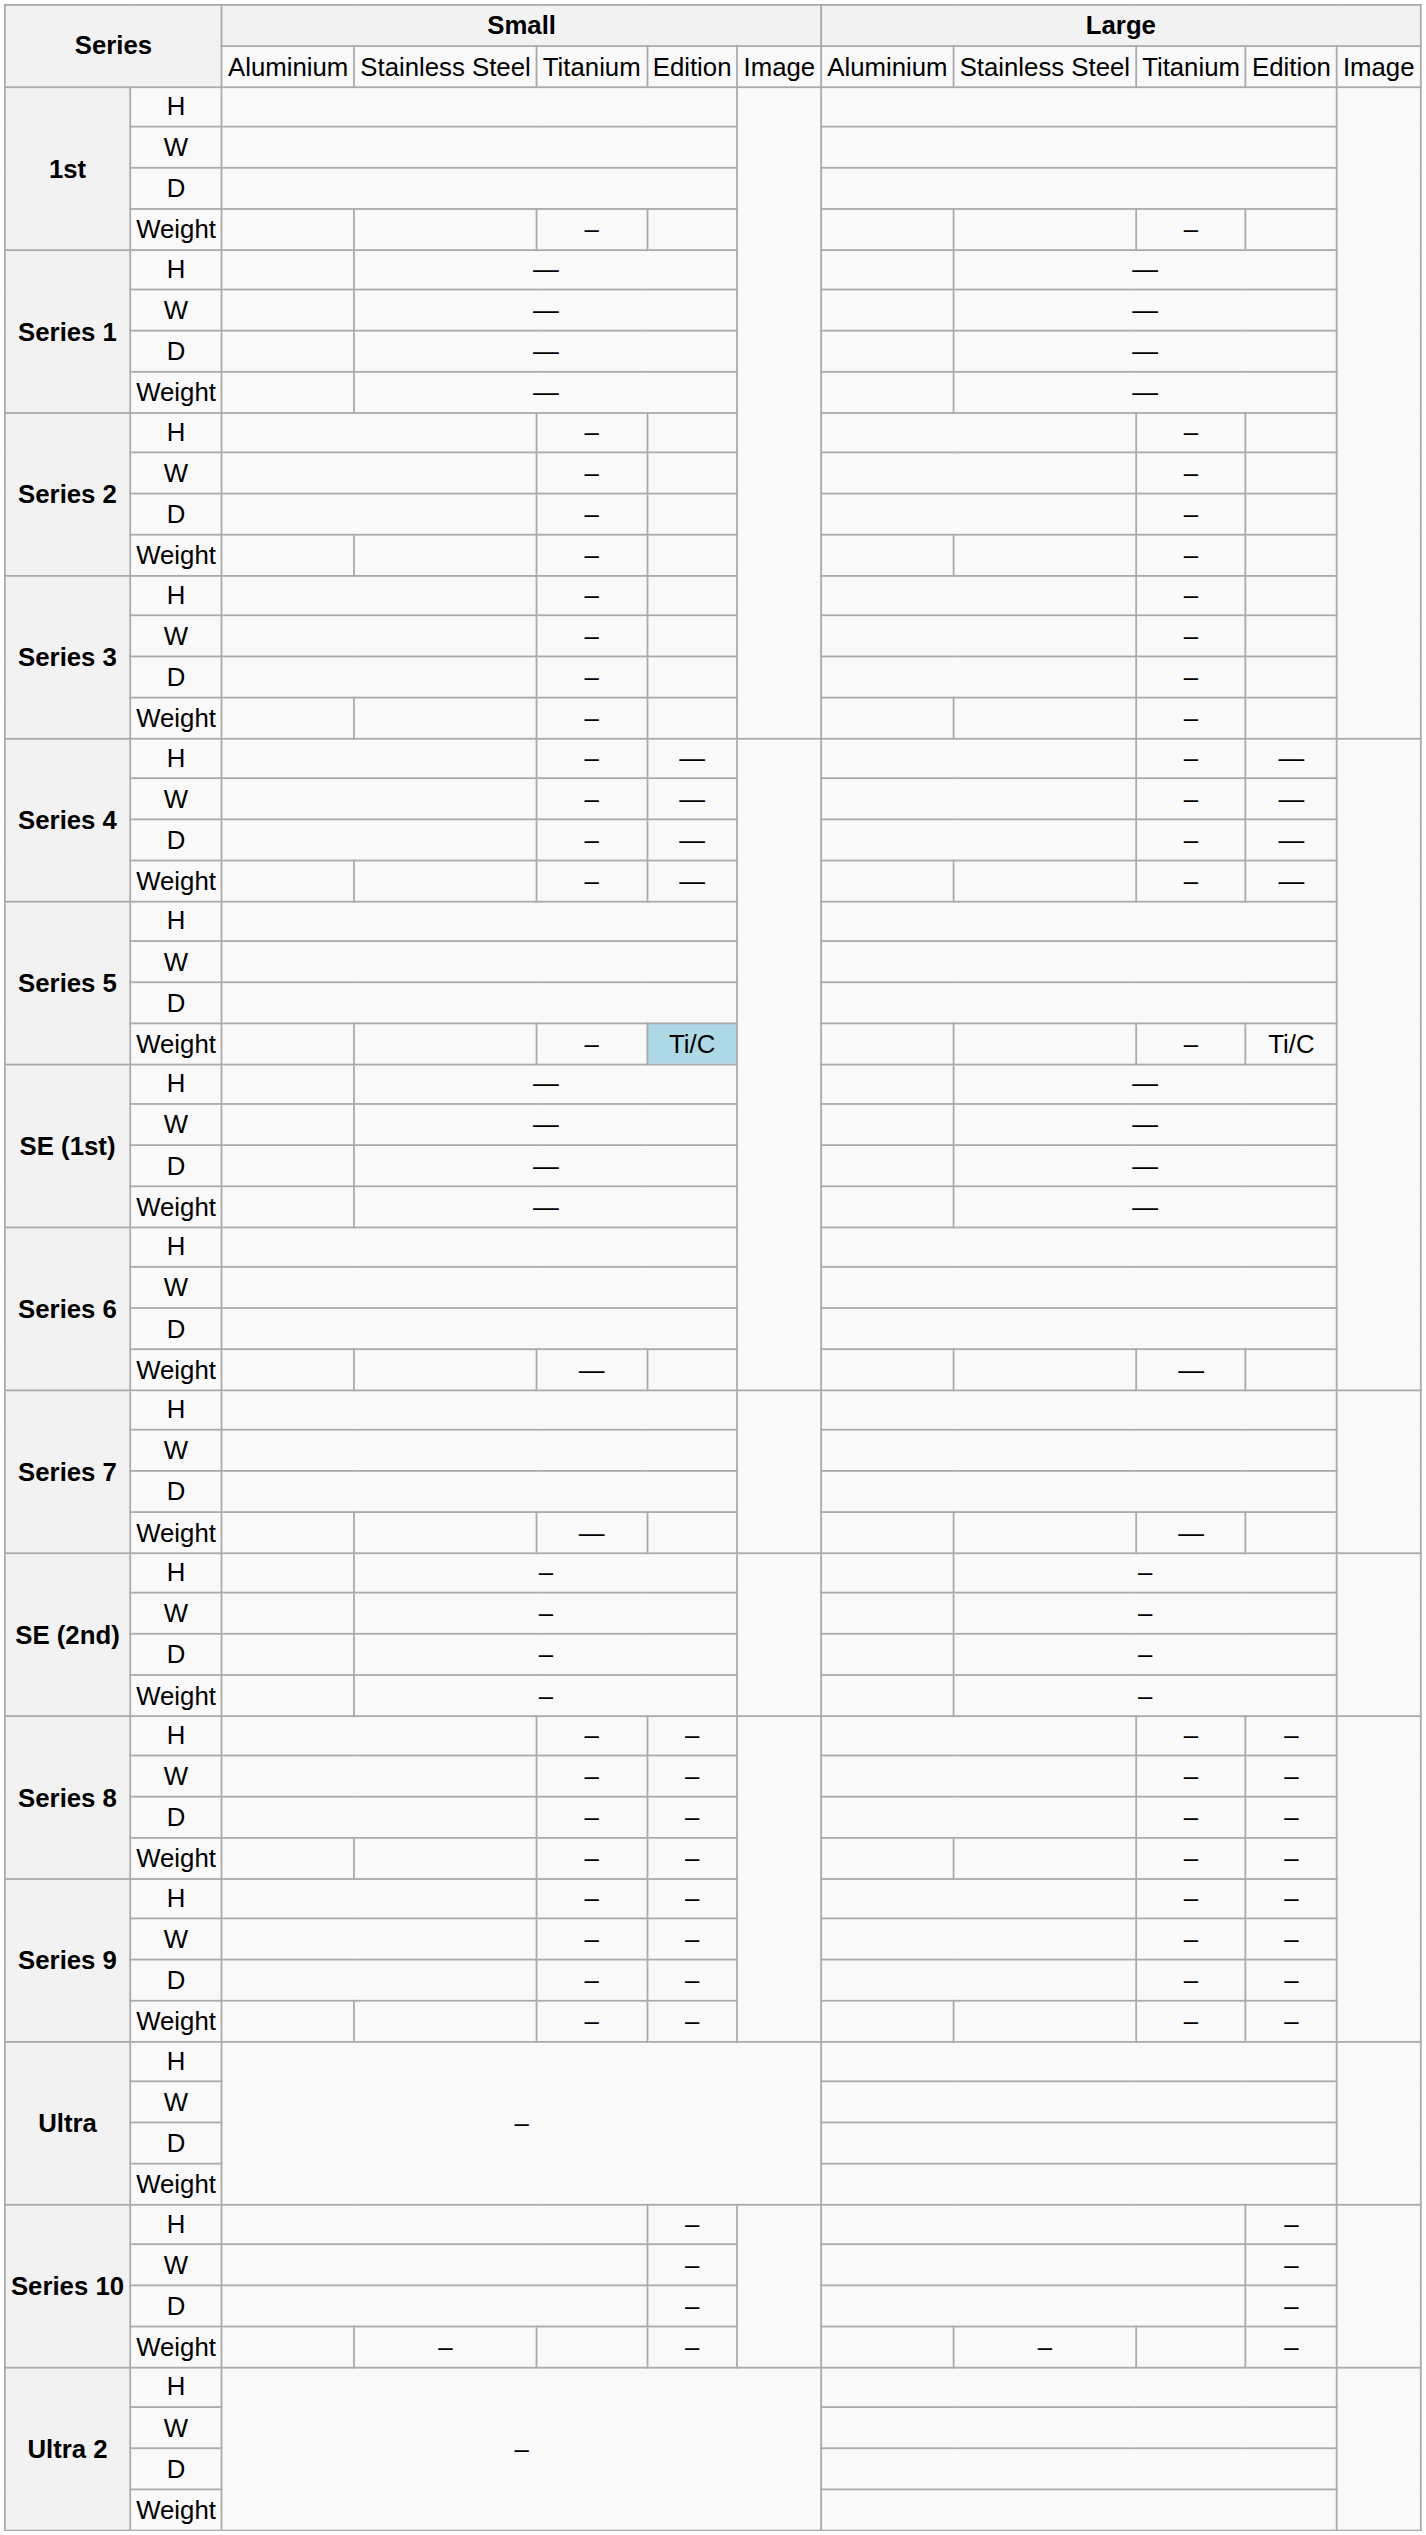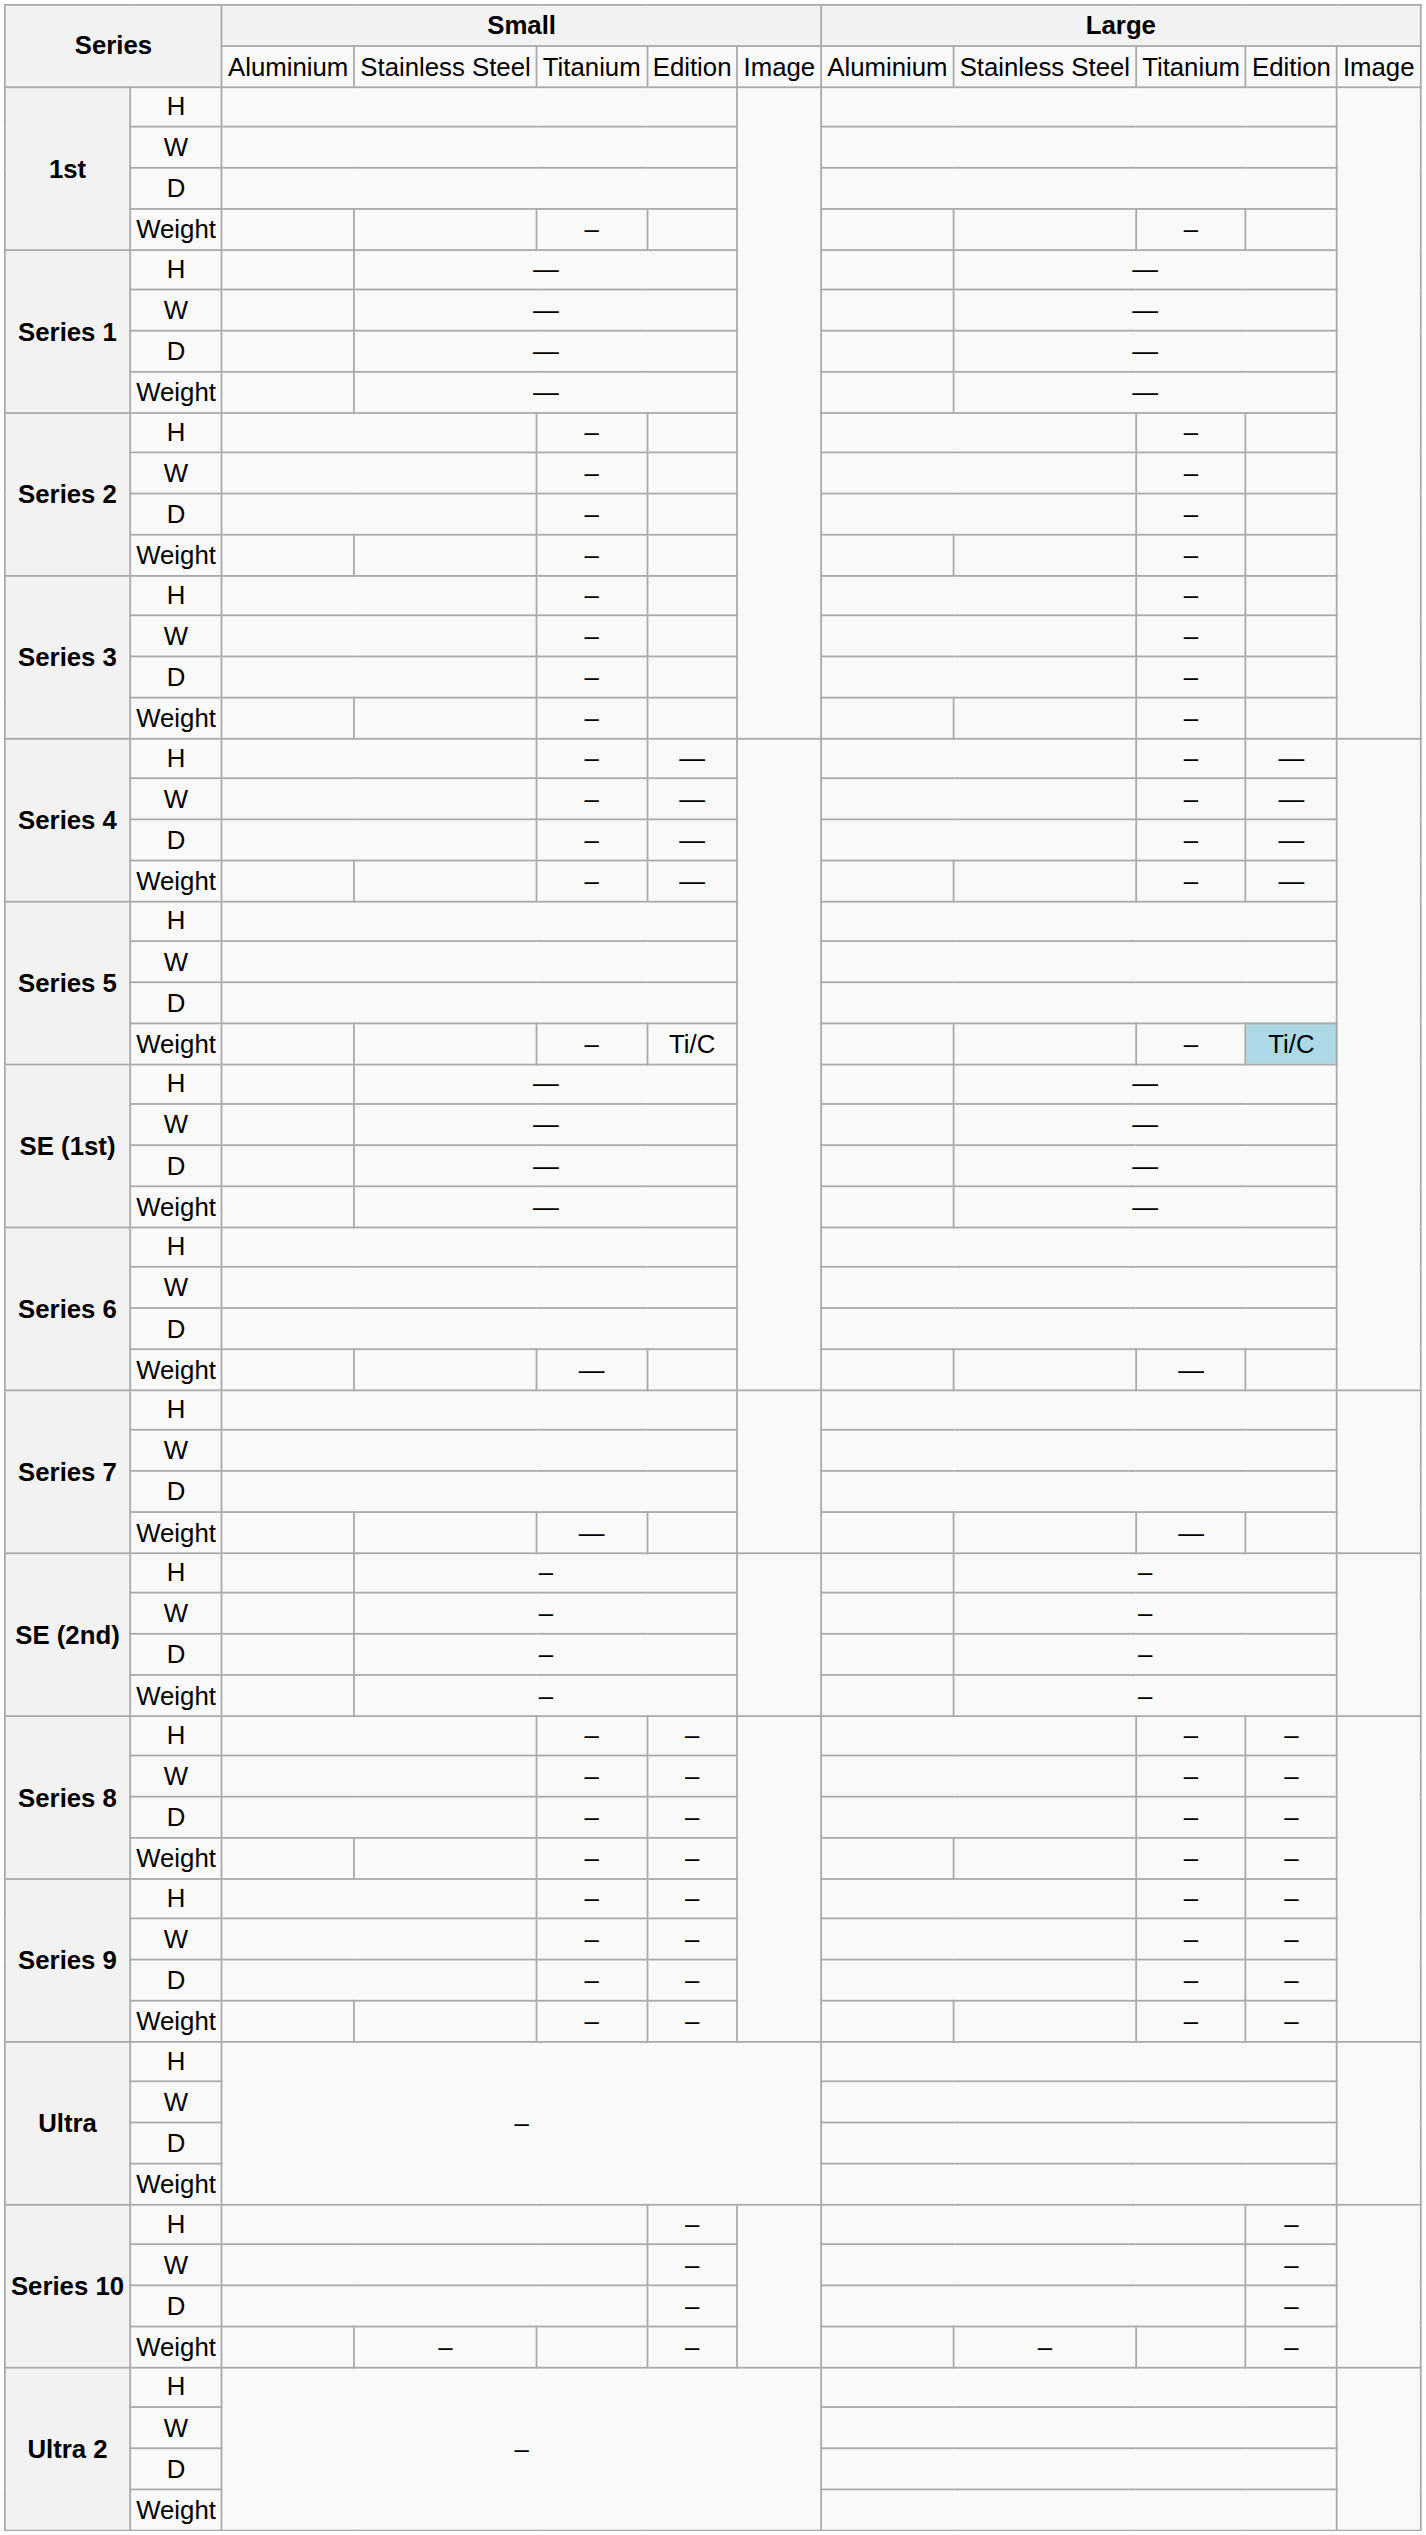(692, 1044) lightblue background -> (692, 1044) no background
(1291, 1044) no background -> (1291, 1044) lightblue background
